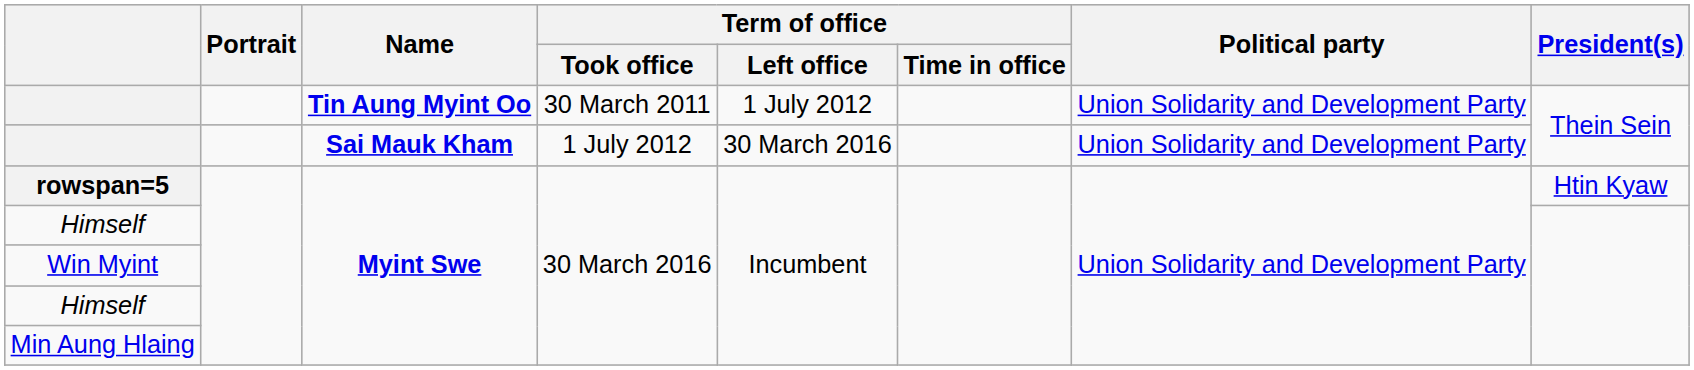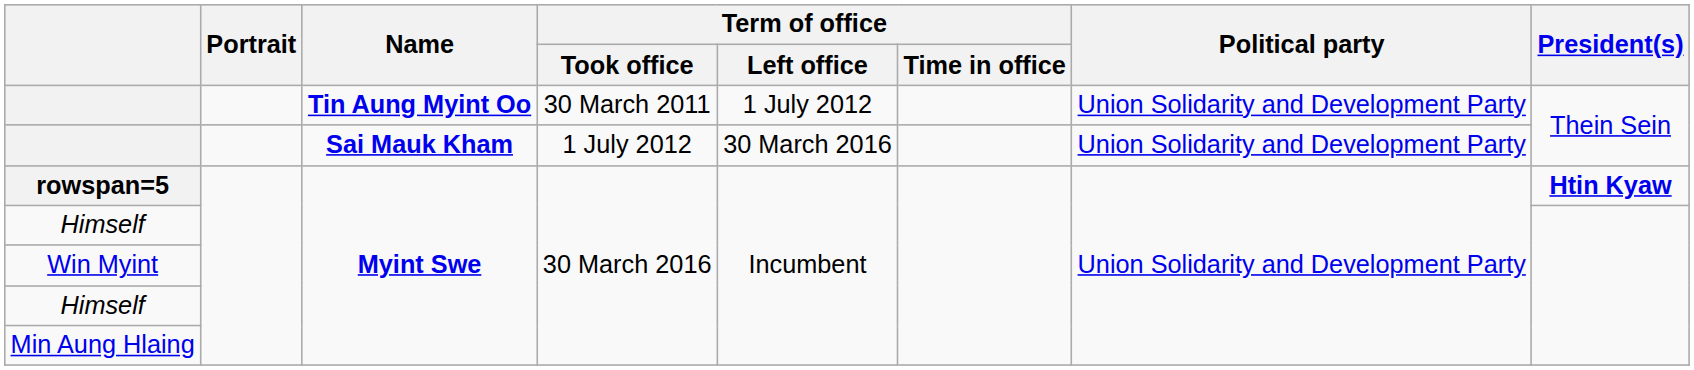(1611, 184) normal -> (1611, 184) bold
